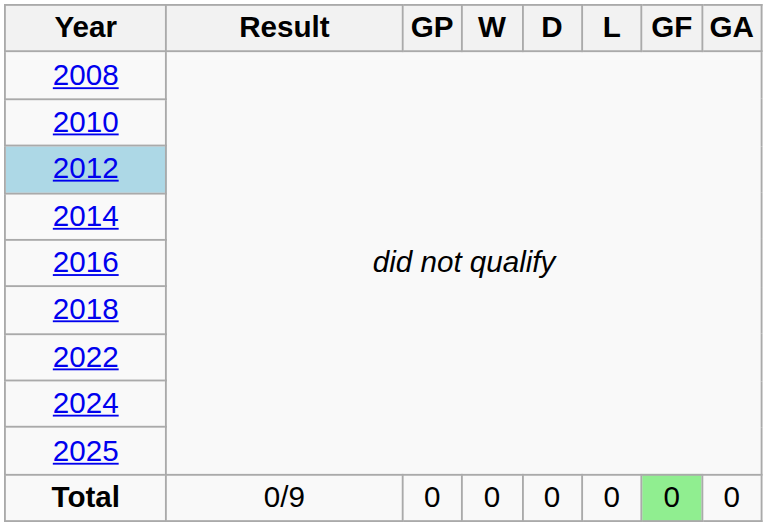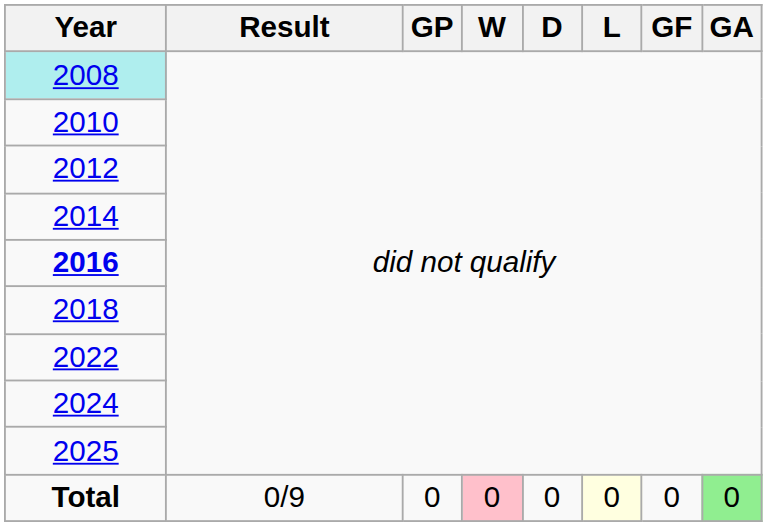(86, 74) no background -> (86, 74) paleturquoise background
(86, 168) lightblue background -> (86, 168) no background
(86, 262) normal -> (86, 262) bold
(492, 497) no background -> (492, 497) pink background
(612, 497) no background -> (612, 497) lightyellow background
(672, 497) lightgreen background -> (672, 497) no background
(732, 497) no background -> (732, 497) lightgreen background
